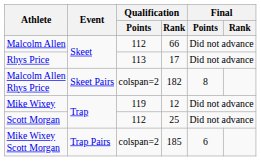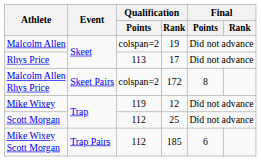(139, 44) 112 -> (139, 44) colspan=2
(174, 44) 66 -> (174, 44) 19
(174, 82) 182 -> (174, 82) 172
(139, 142) colspan=2 -> (139, 142) 112
